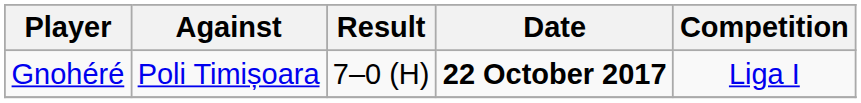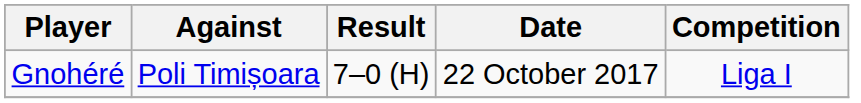(555, 73) bold -> (551, 73) normal
